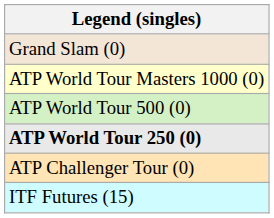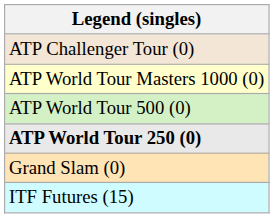(67, 49) Grand Slam (0) -> (102, 49) ATP Challenger Tour (0)
(102, 167) ATP Challenger Tour (0) -> (67, 167) Grand Slam (0)
